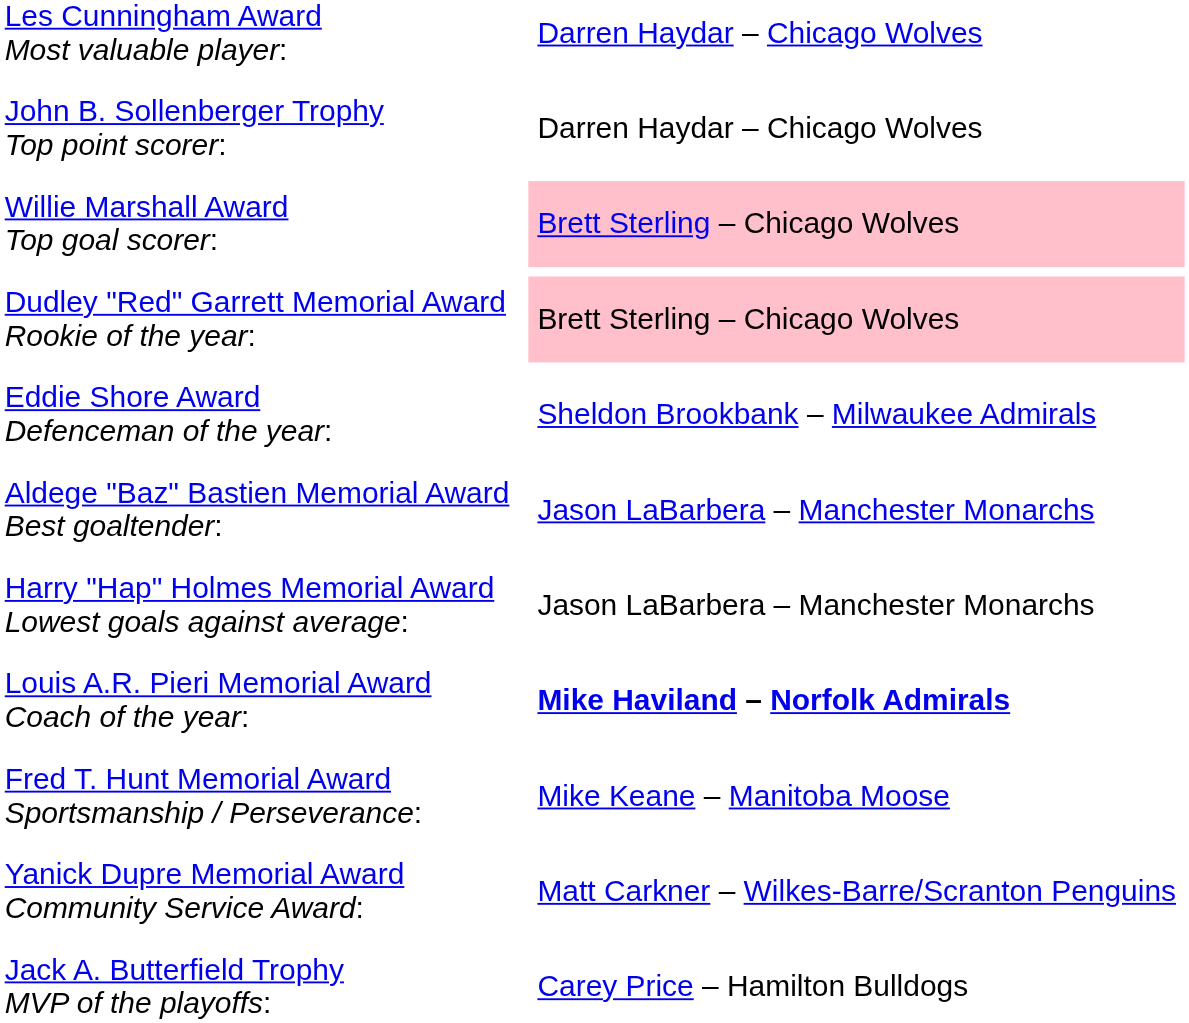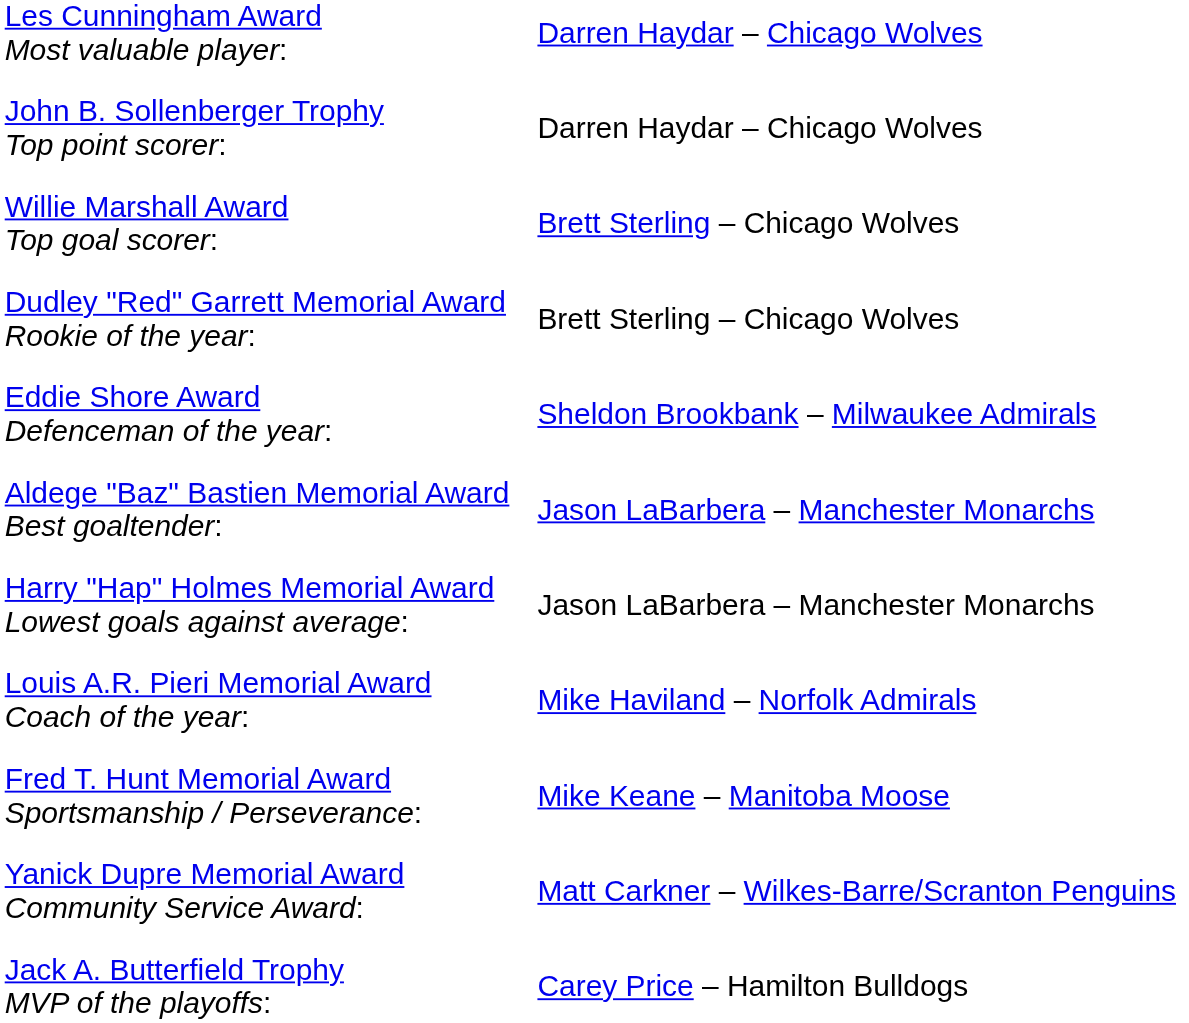(748, 223) pink background -> (748, 223) no background
(748, 319) pink background -> (748, 319) no background
(774, 700) bold -> (757, 700) normal
